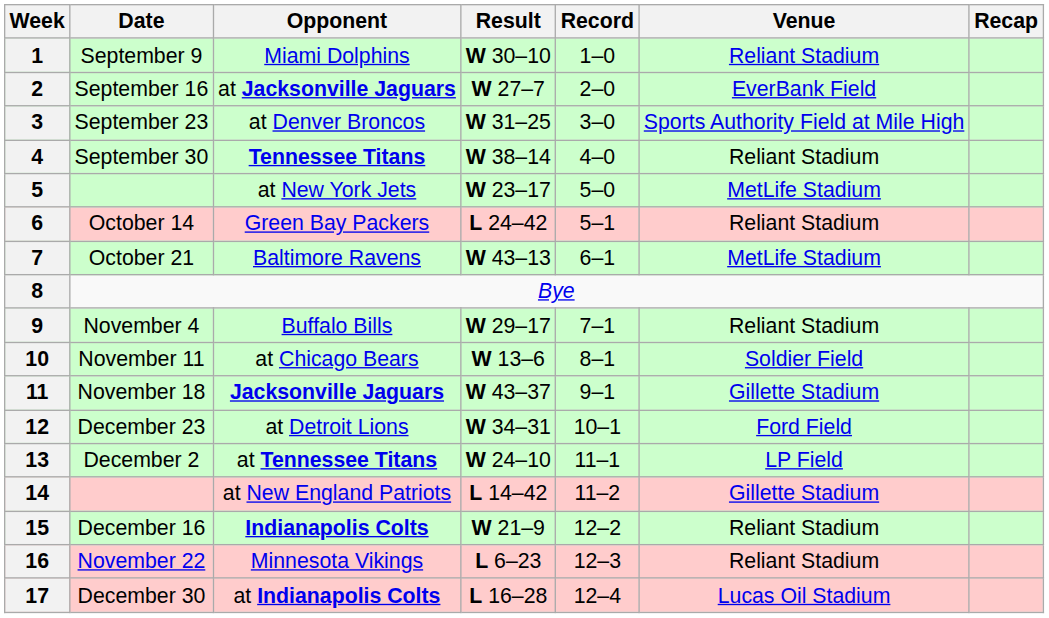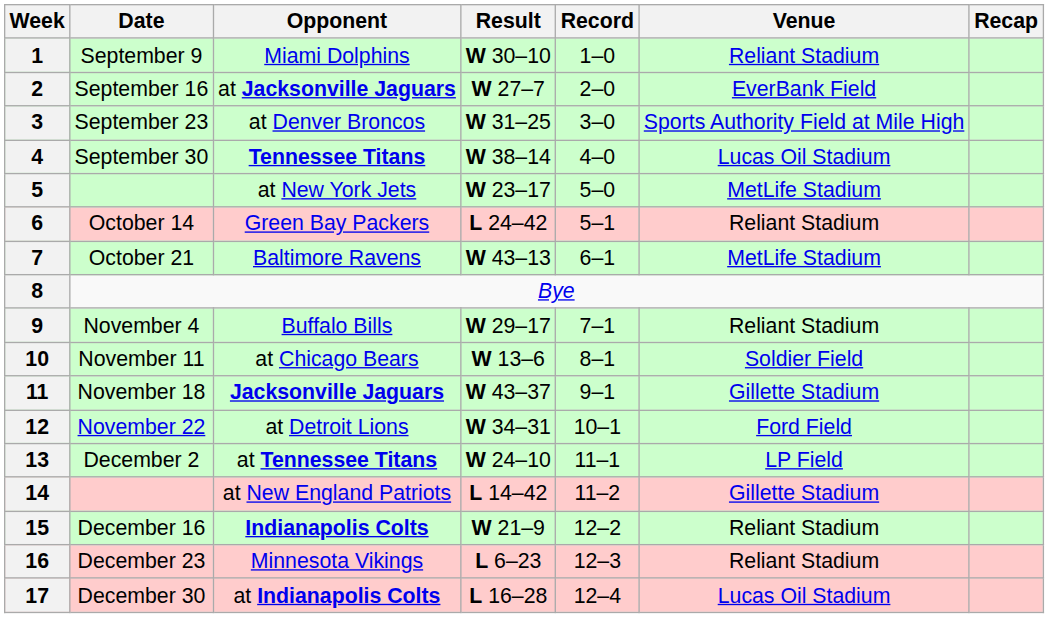(804, 156) Reliant Stadium -> (804, 156) Lucas Oil Stadium
(141, 426) December 23 -> (141, 426) November 22
(141, 561) November 22 -> (141, 561) December 23
